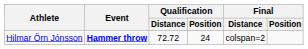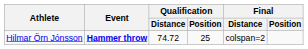(168, 38) 72.72 -> (168, 38) 74.72
(205, 38) 24 -> (205, 38) 25
